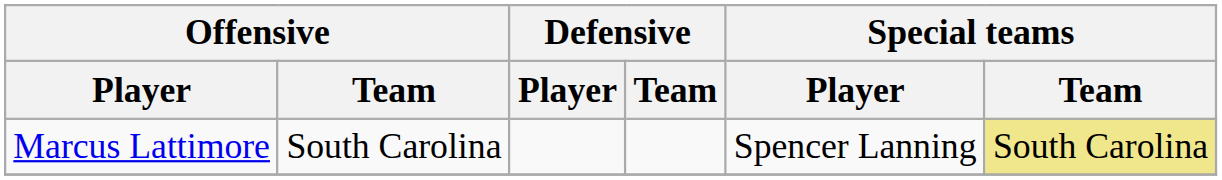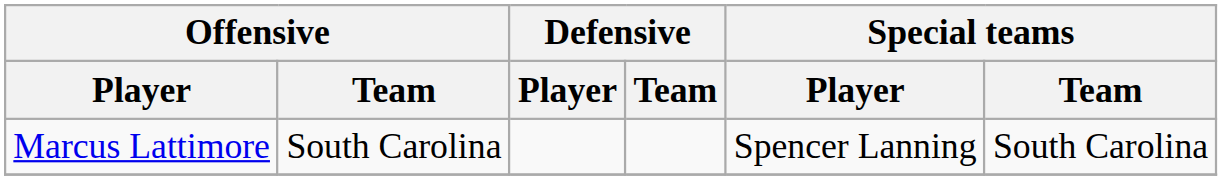(1101, 145) khaki background -> (1101, 145) no background
